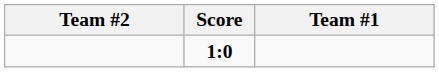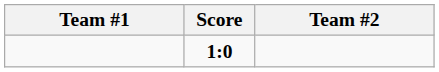columns swapped: (344, 19) <-> (94, 19)
